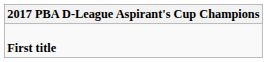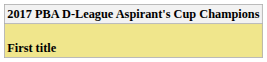(32, 47) no background -> (32, 47) khaki background
